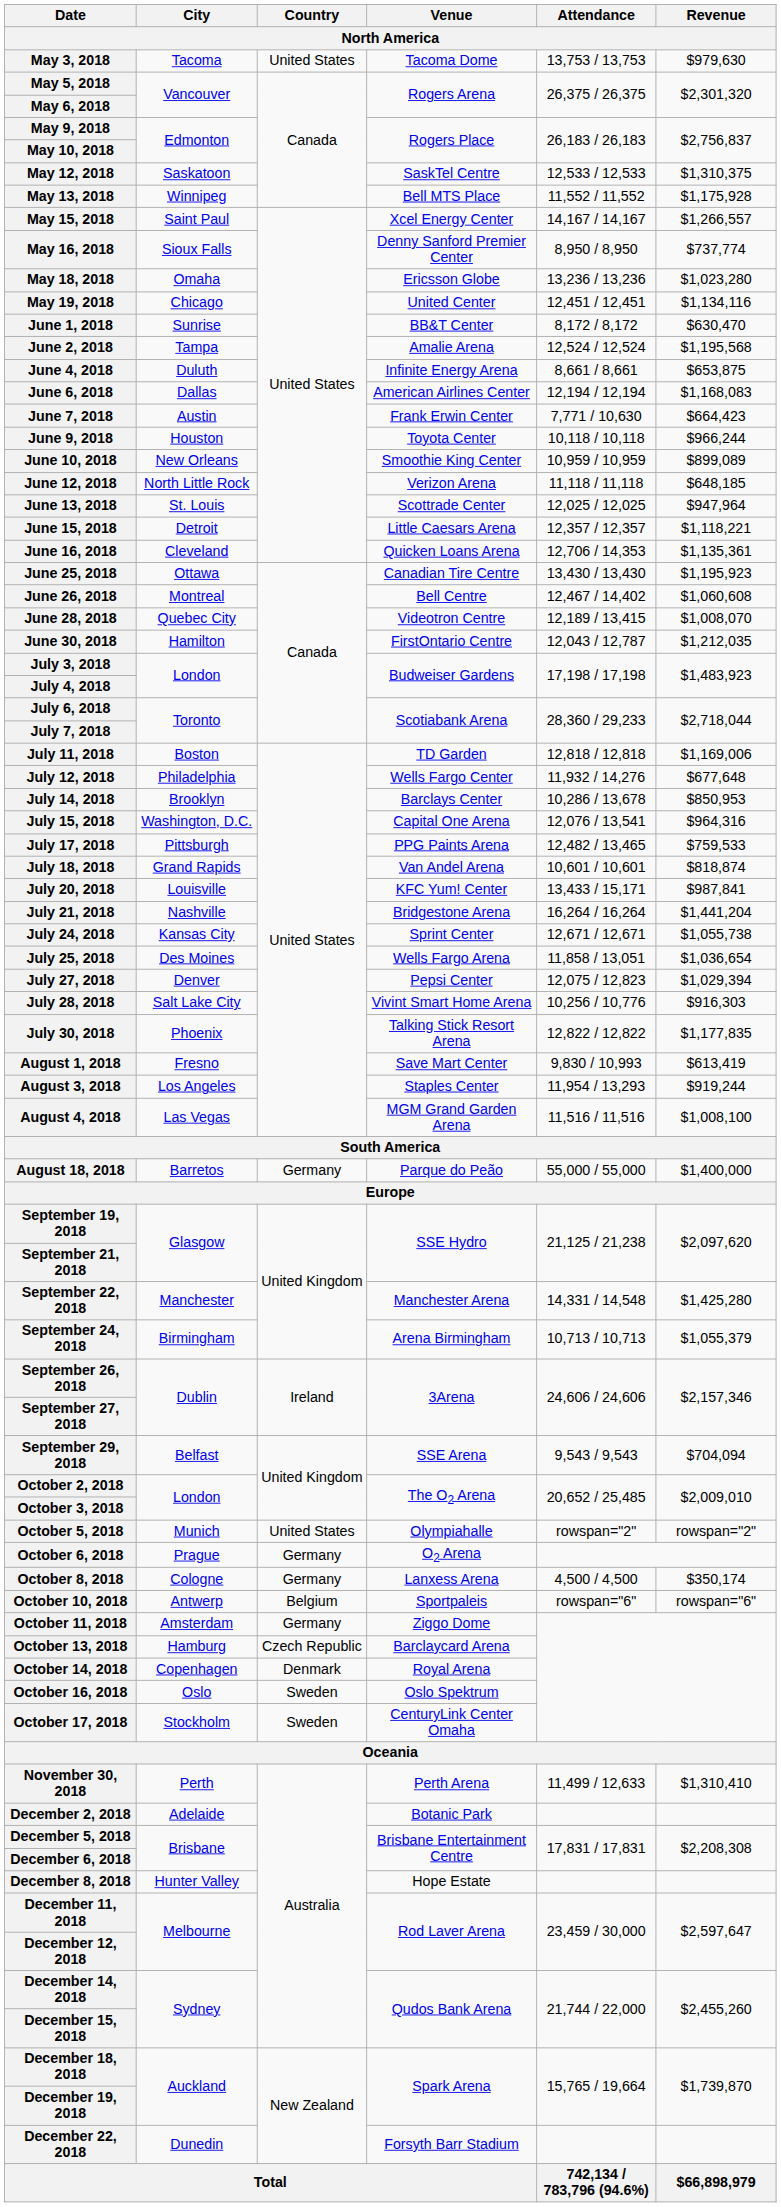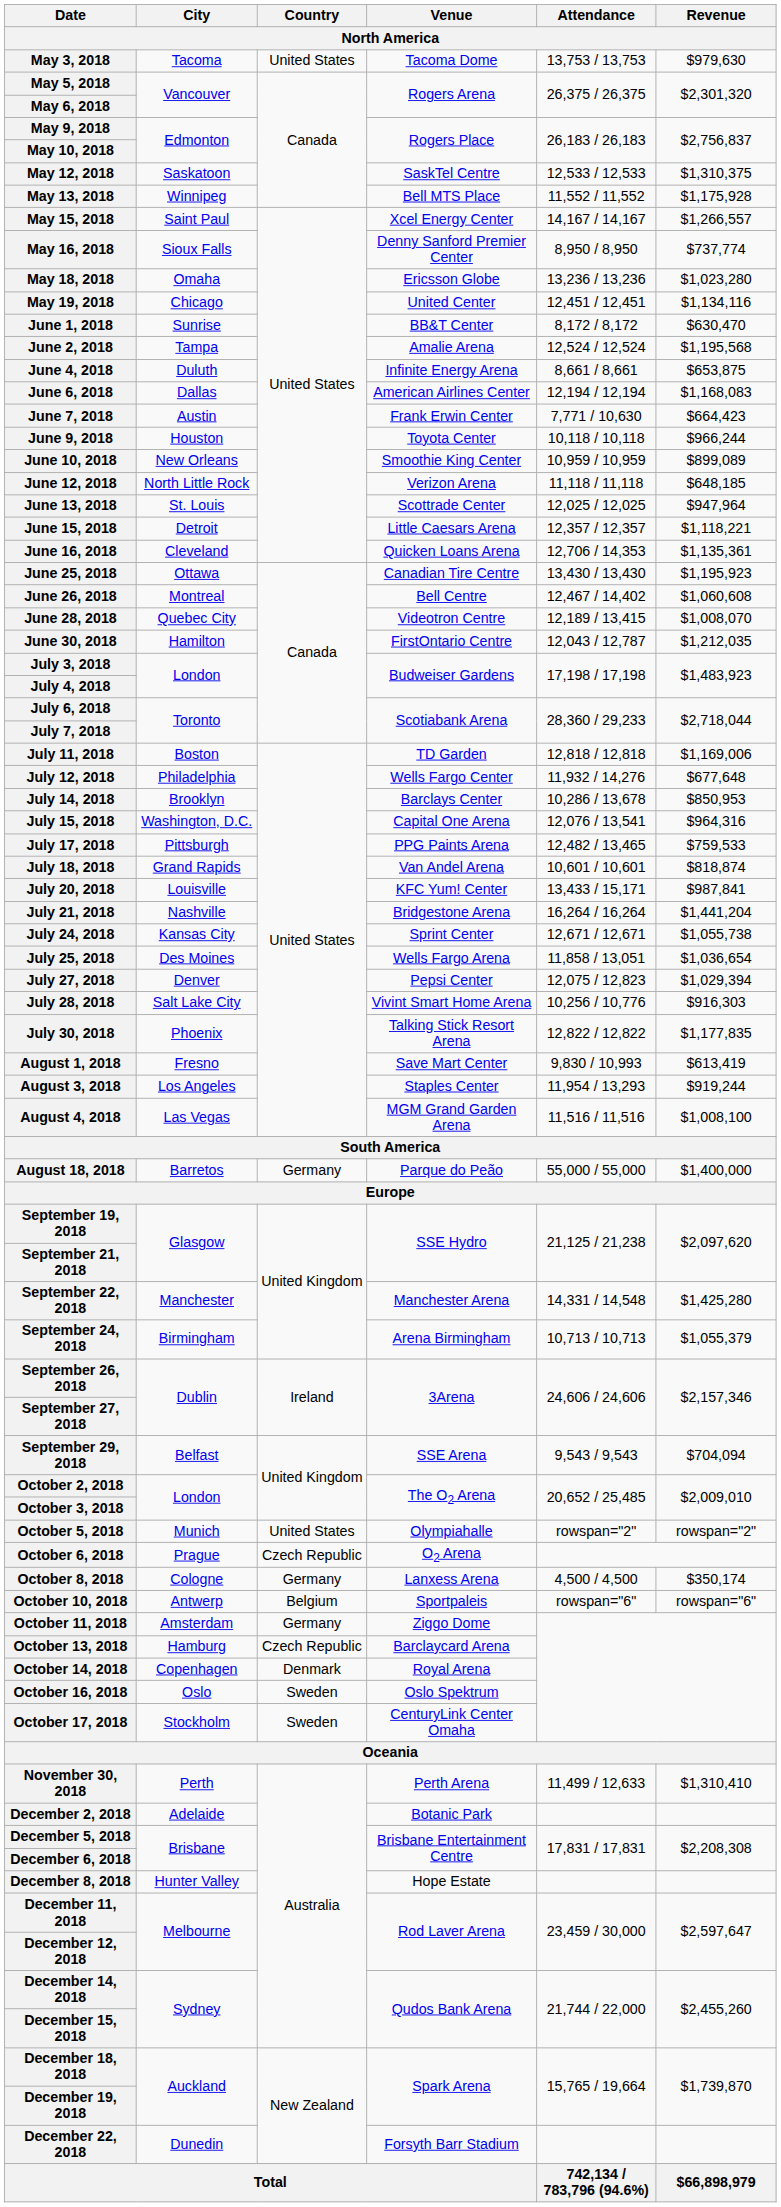(312, 1555) Germany -> (312, 1555) Czech Republic
